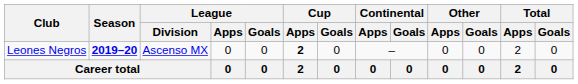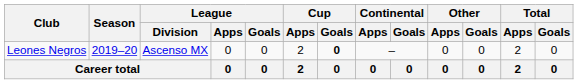(114, 50) bold -> (114, 50) normal
(300, 50) bold -> (300, 50) normal
(337, 50) normal -> (337, 50) bold
